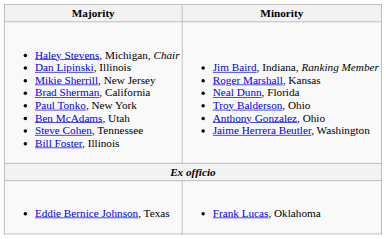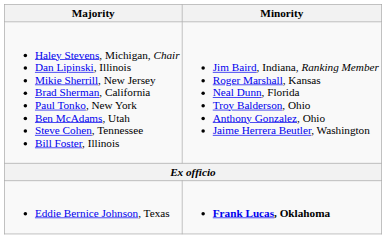(282, 214) normal -> (282, 214) bold
